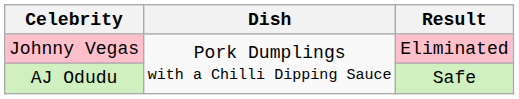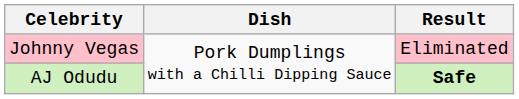(454, 78) normal -> (454, 78) bold
